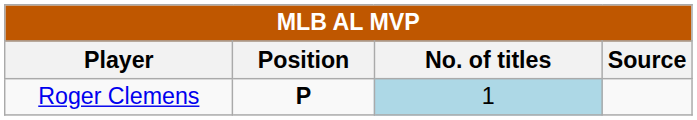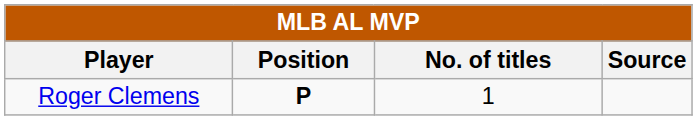(488, 96) lightblue background -> (488, 96) no background
